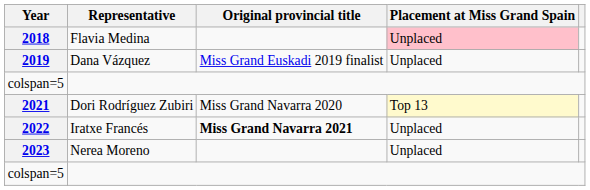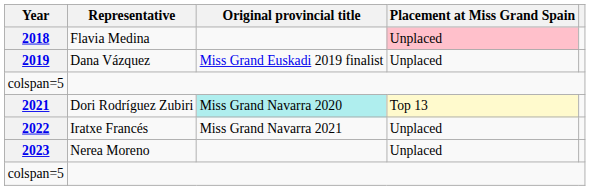(271, 106) no background -> (271, 106) paleturquoise background
(276, 128) bold -> (271, 128) normal
